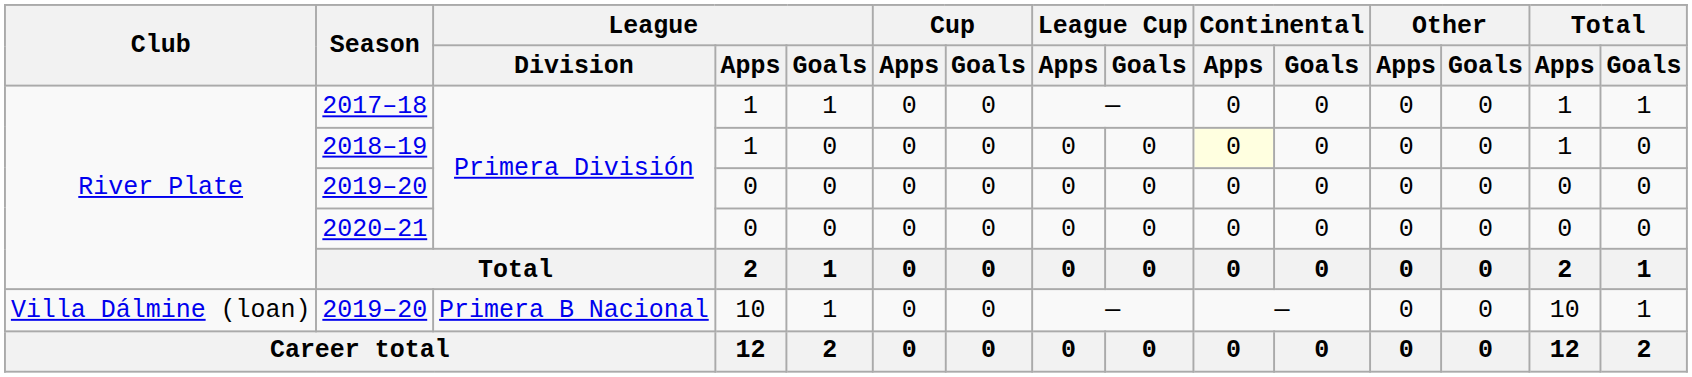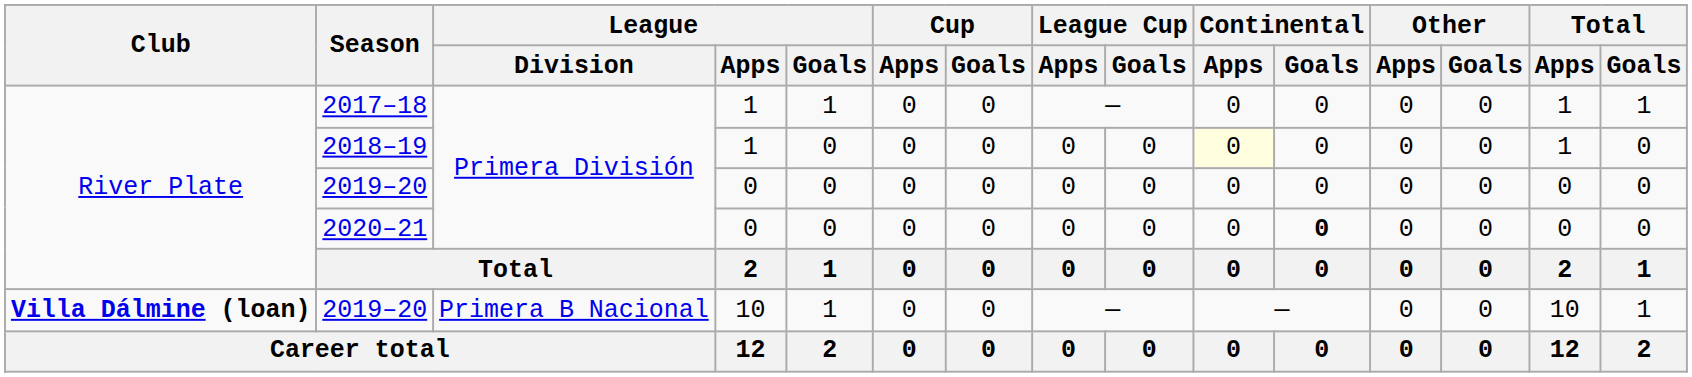(1322, 229) normal -> (1322, 229) bold
(161, 310) normal -> (161, 310) bold
